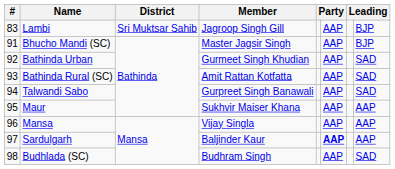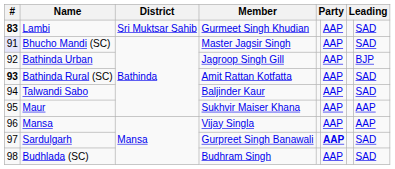(12, 28) normal -> (12, 28) bold
(243, 28) Jagroop Singh Gill -> (255, 28) Gurmeet Singh Khudian
(365, 28) BJP -> (366, 28) SAD
(12, 44) no background -> (12, 44) lavender background
(365, 44) BJP -> (366, 44) SAD
(255, 60) Gurmeet Singh Khudian -> (243, 60) Jagroop Singh Gill
(366, 60) SAD -> (365, 60) BJP
(12, 76) normal -> (12, 76) bold
(258, 92) Gurpreet Singh Banawali -> (233, 92) Baljinder Kaur
(233, 140) Baljinder Kaur -> (258, 140) Gurpreet Singh Banawali
(366, 140) AAP -> (366, 140) SAD
